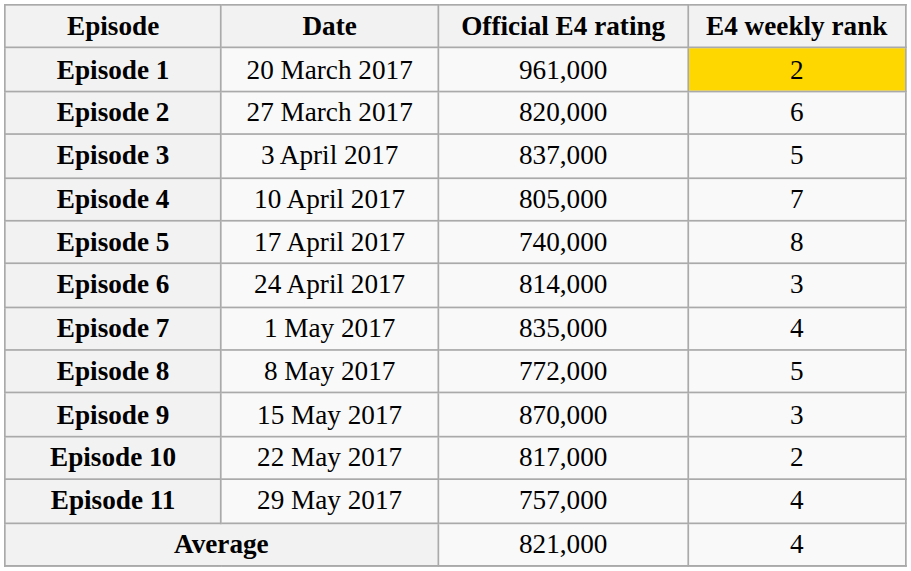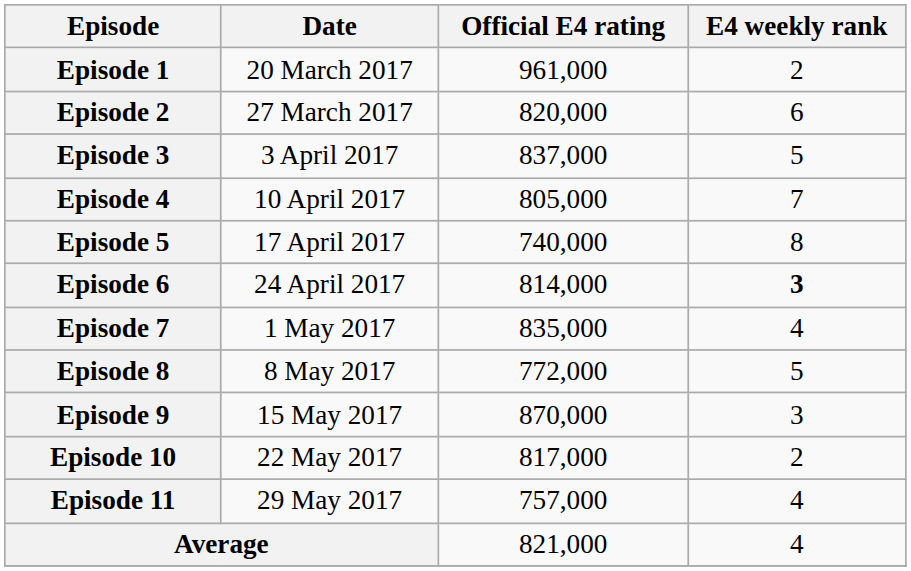(797, 69) gold background -> (797, 69) no background
(797, 284) normal -> (797, 284) bold
